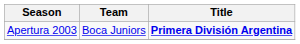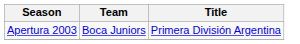(222, 30) bold -> (216, 30) normal
